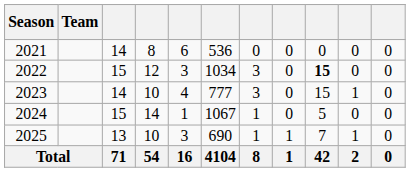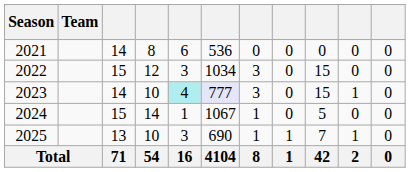(322, 71) bold -> (322, 71) normal
(185, 92) no background -> (185, 92) paleturquoise background
(220, 92) no background -> (220, 92) lavender background
